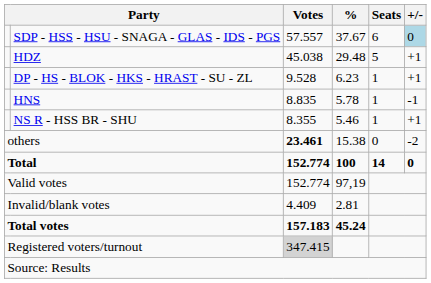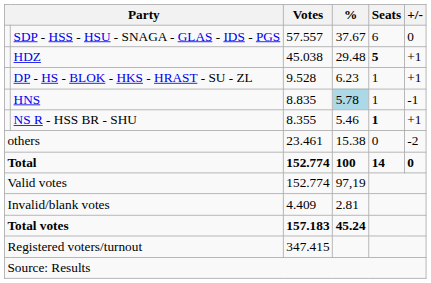(411, 36) lightblue background -> (411, 36) no background
(375, 57) normal -> (375, 57) bold
(347, 99) no background -> (347, 99) lightblue background
(375, 120) normal -> (375, 120) bold
(305, 141) bold -> (305, 141) normal
(308, 246) lightgrey background -> (308, 246) no background
